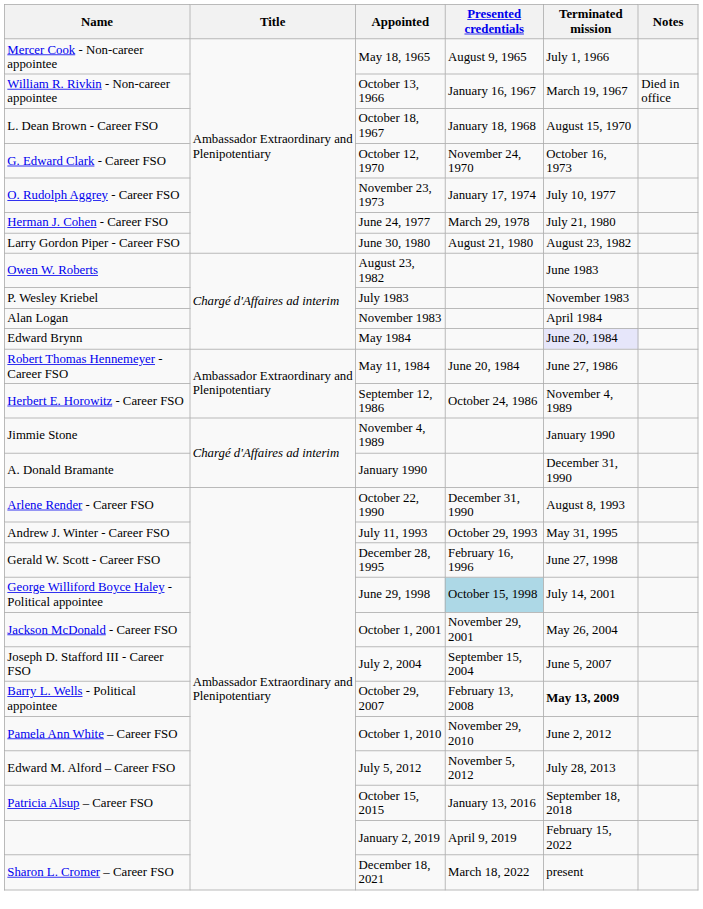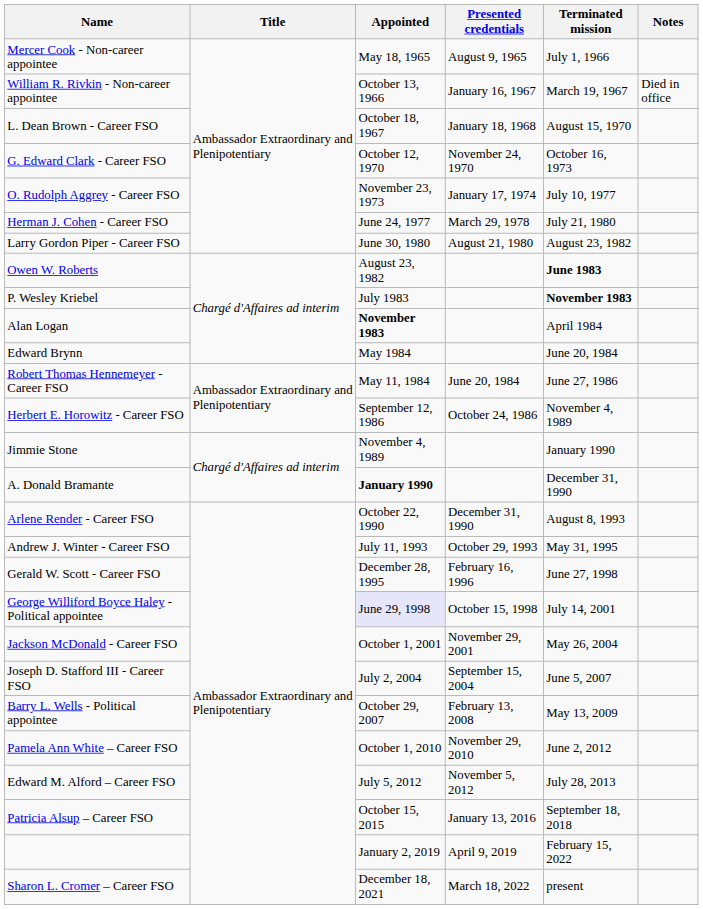(572, 270) normal -> (574, 270) bold
(588, 298) normal -> (589, 298) bold
(400, 318) normal -> (387, 325) bold
(582, 338) lavender background -> (582, 353) no background
(393, 470) normal -> (396, 484) bold
(394, 594) no background -> (394, 609) lavender background
(493, 594) lightblue background -> (493, 609) no background
(583, 698) bold -> (582, 713) normal
